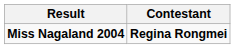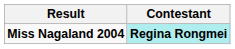(179, 33) no background -> (179, 33) paleturquoise background
